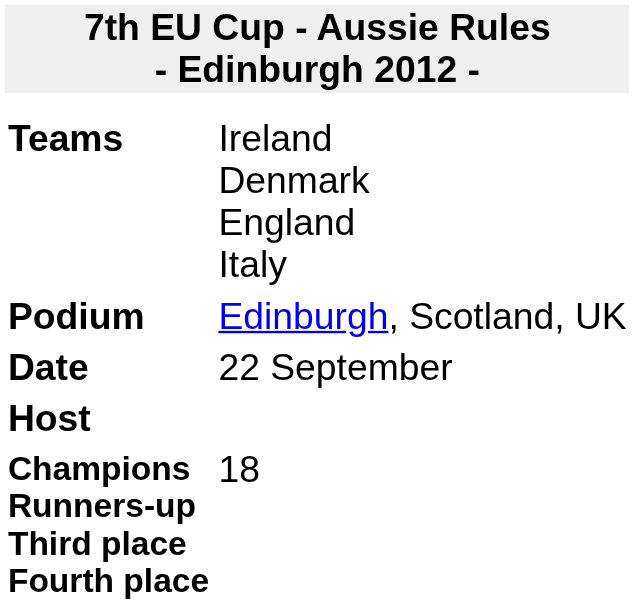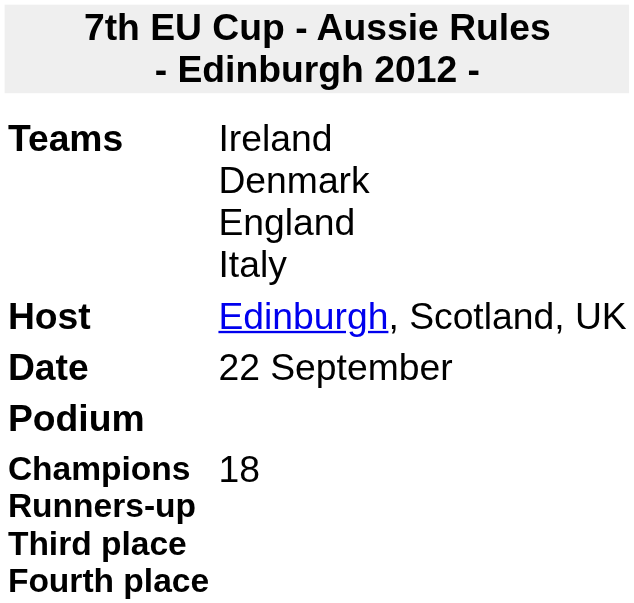(76, 316) Podium -> (49, 316) Host
(49, 418) Host -> (76, 418) Podium
